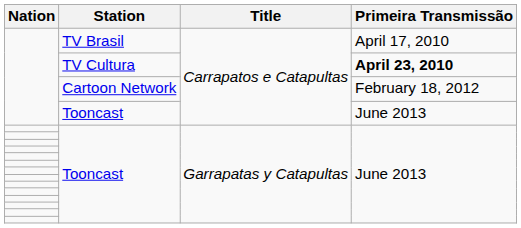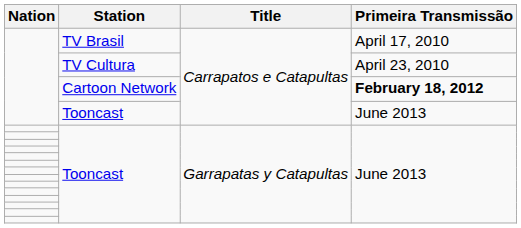(404, 64) bold -> (402, 64) normal
(417, 88) normal -> (419, 88) bold
